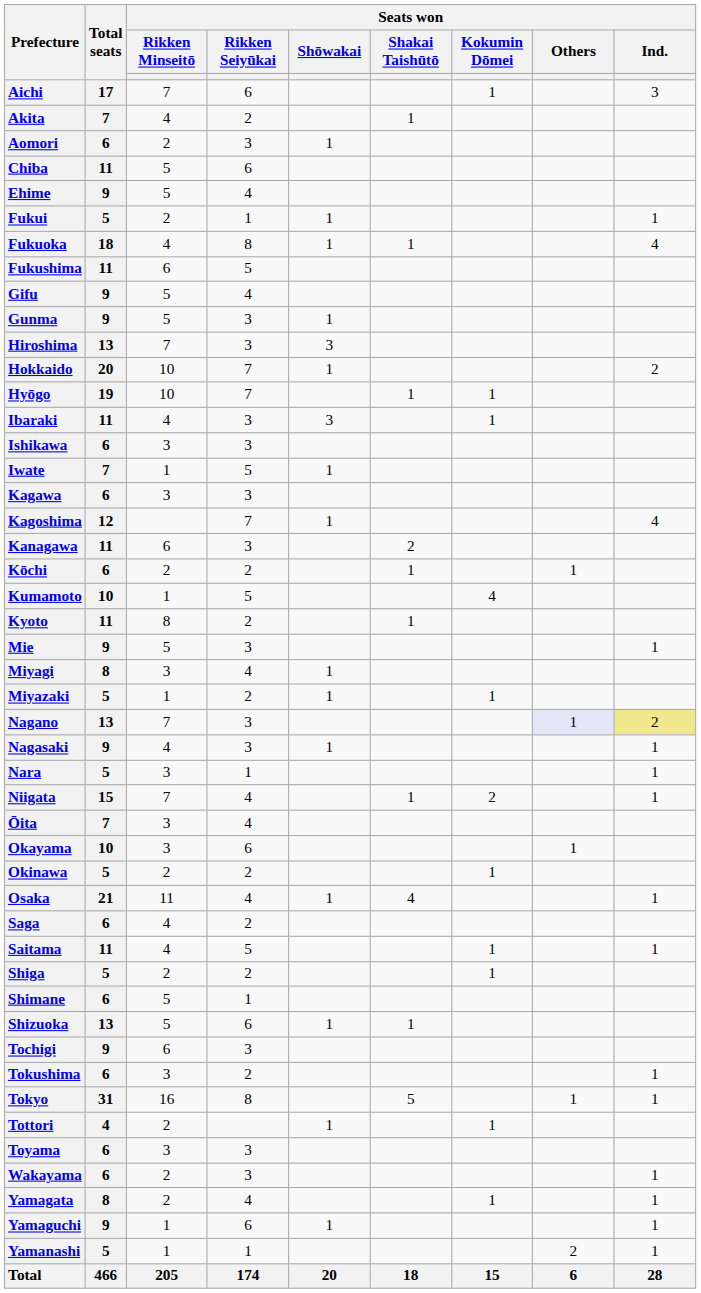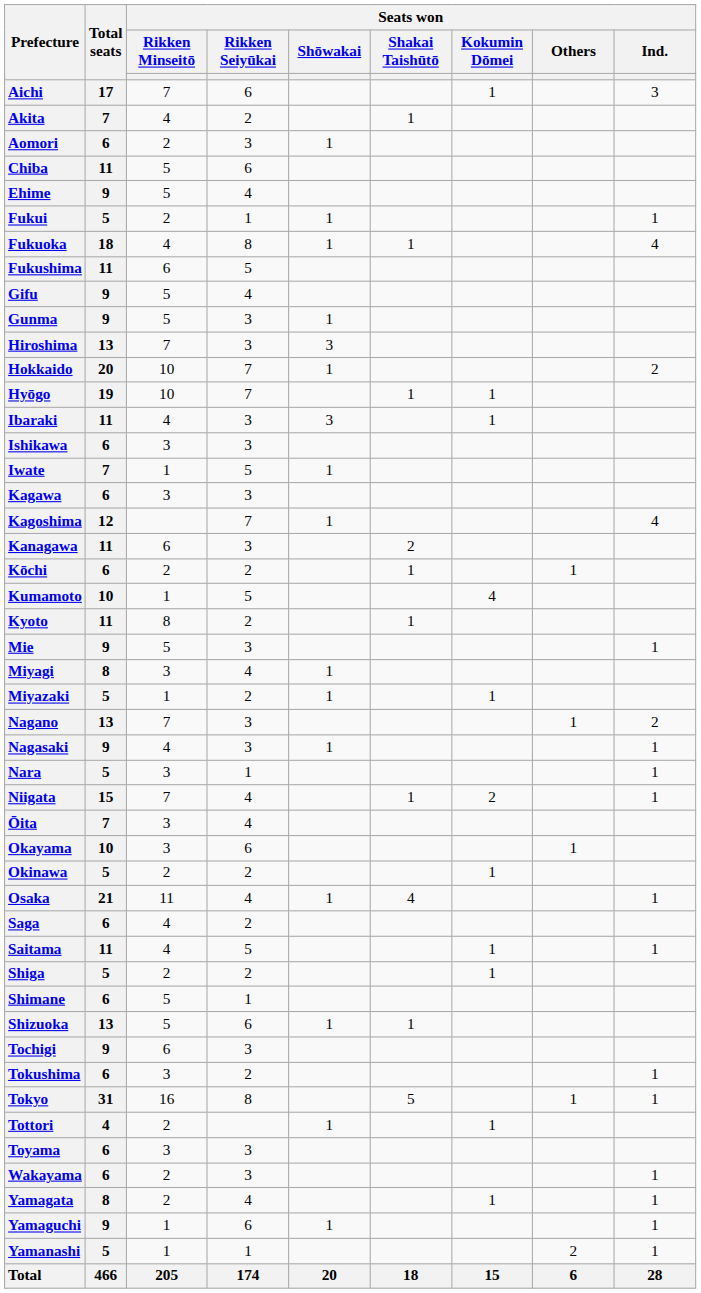(573, 722) lavender background -> (573, 722) no background
(655, 722) khaki background -> (655, 722) no background
